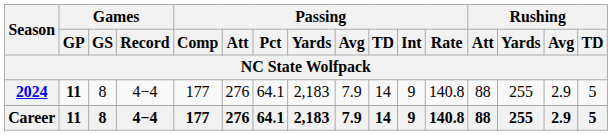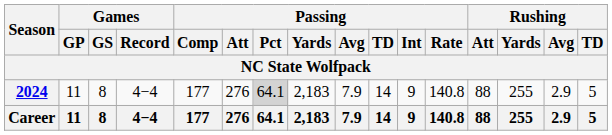(74, 92) bold -> (74, 92) normal
(271, 92) no background -> (271, 92) lightgrey background
